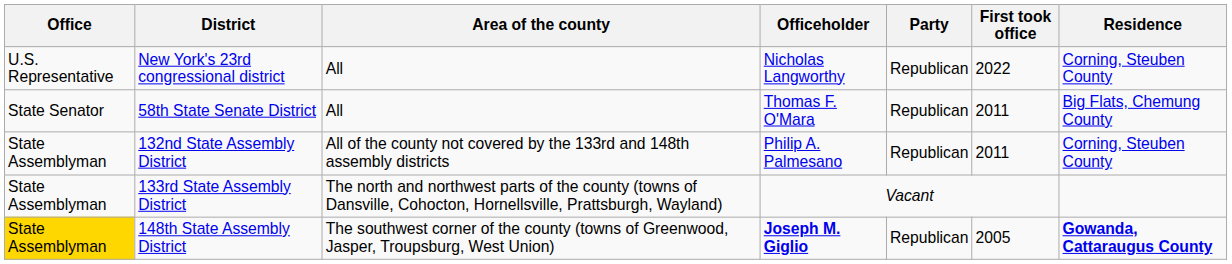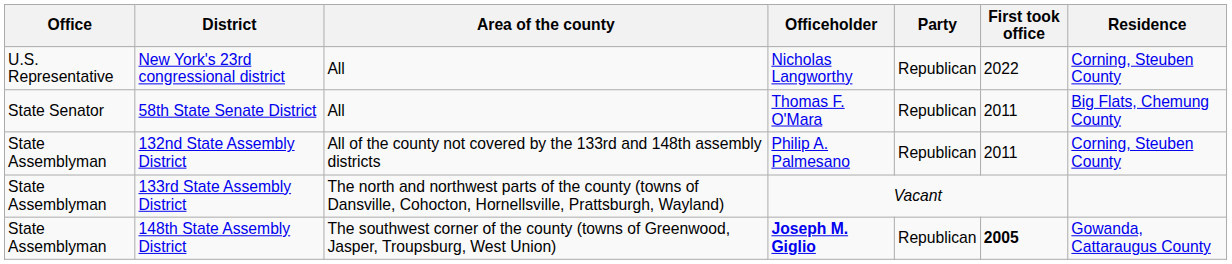(57, 238) gold background -> (57, 238) no background
(993, 238) normal -> (1001, 238) bold
(1137, 238) bold -> (1141, 238) normal
